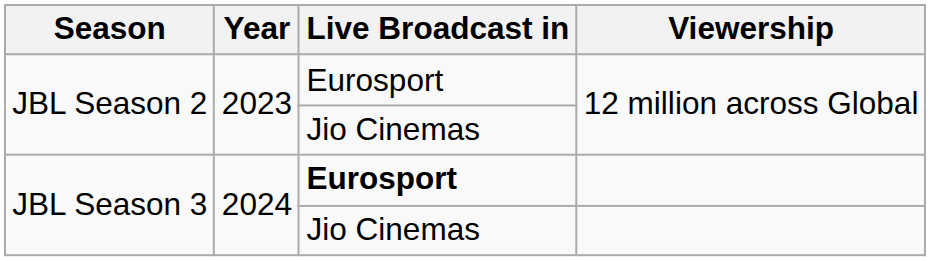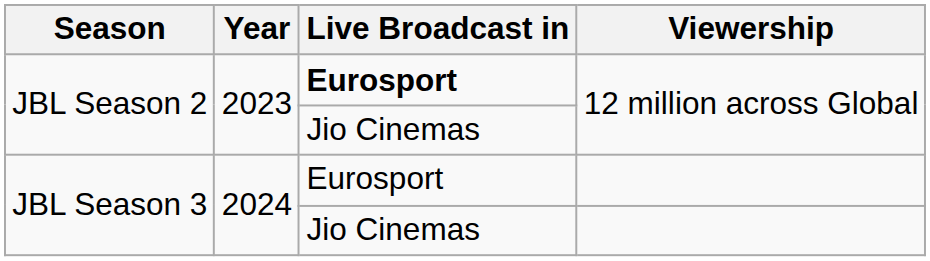(375, 79) normal -> (382, 79) bold
(382, 179) bold -> (375, 179) normal
